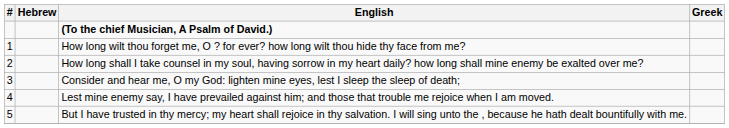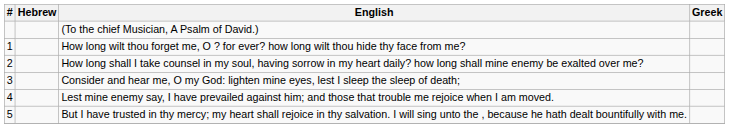(167, 30) bold -> (160, 30) normal
